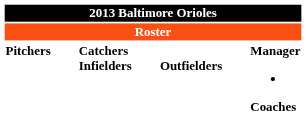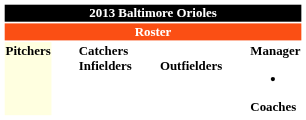(28, 50) no background -> (28, 50) lightyellow background
